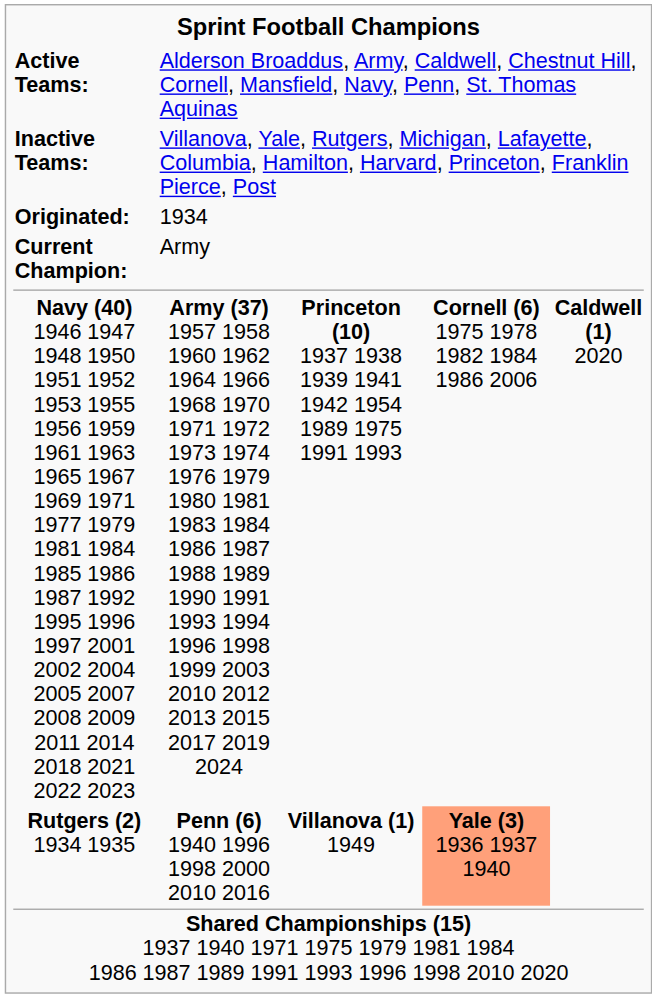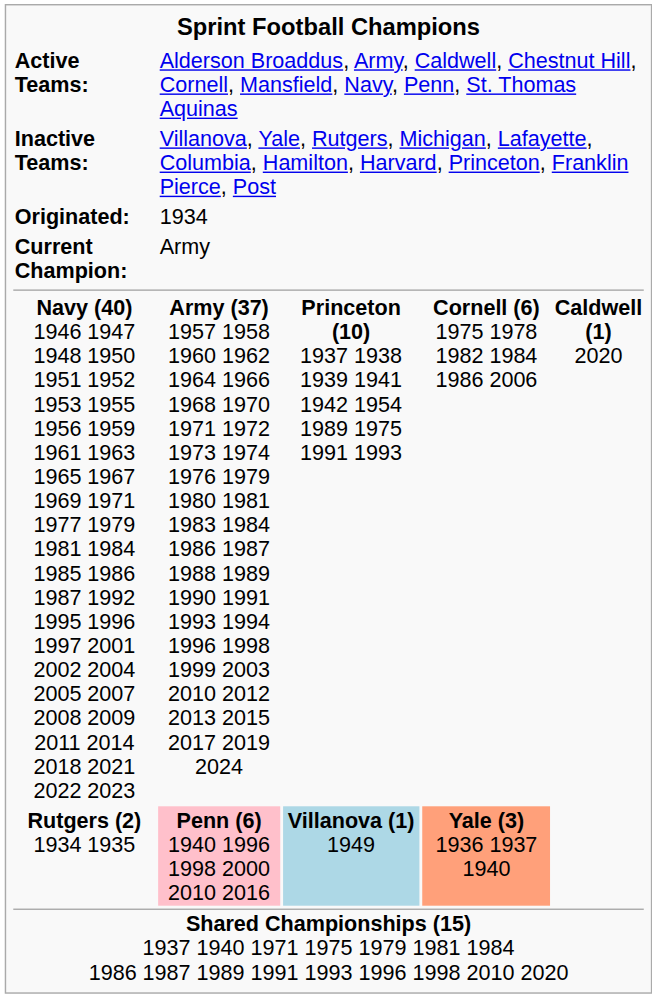(219, 856) no background -> (219, 856) pink background
(351, 832) no background -> (351, 832) lightblue background
